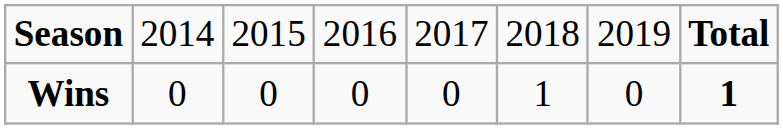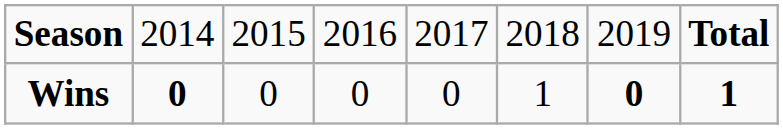(177, 92) normal -> (177, 92) bold
(634, 92) normal -> (634, 92) bold
